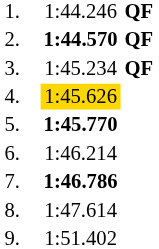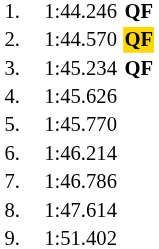(81, 39) bold -> (81, 39) normal
(139, 39) no background -> (139, 39) gold background
(81, 96) gold background -> (81, 96) no background
(81, 124) bold -> (81, 124) normal
(81, 181) bold -> (81, 181) normal
